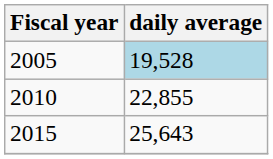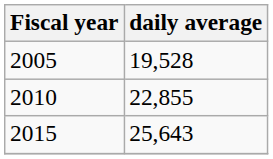(161, 60) lightblue background -> (161, 60) no background
